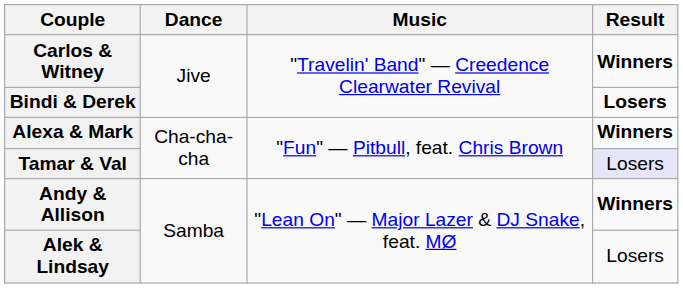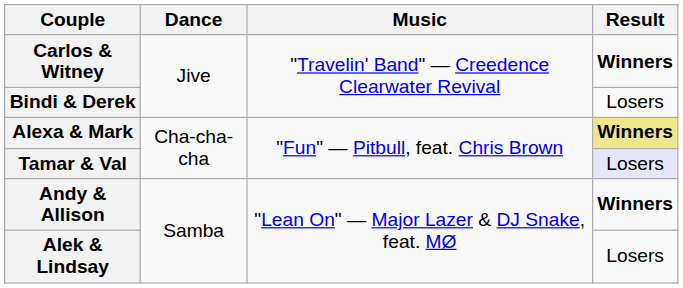(635, 102) bold -> (635, 102) normal
(635, 132) no background -> (635, 132) khaki background
